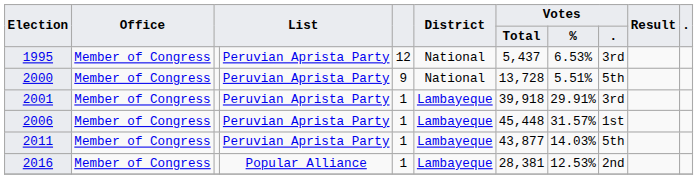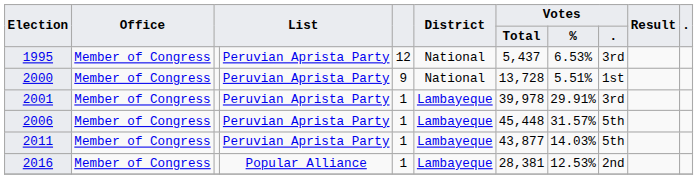(613, 79) 5th -> (613, 79) 1st
(521, 100) 39,918 -> (521, 100) 39,978
(613, 121) 1st -> (613, 121) 5th
